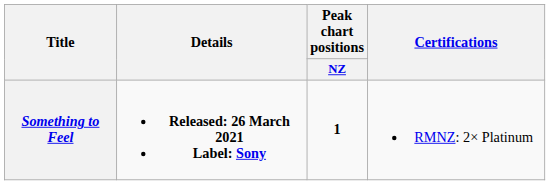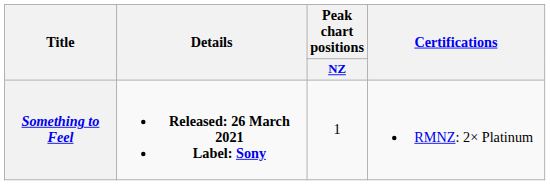(337, 129) bold -> (337, 129) normal
